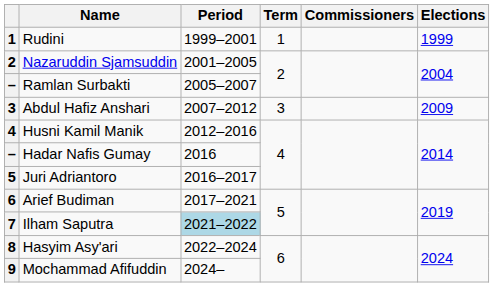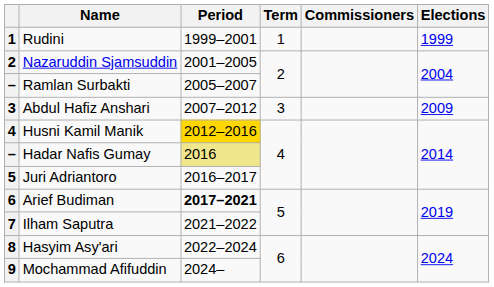(220, 131) no background -> (220, 131) gold background
(200, 154) no background -> (200, 154) khaki background
(220, 200) normal -> (220, 200) bold
(220, 223) lightblue background -> (220, 223) no background
